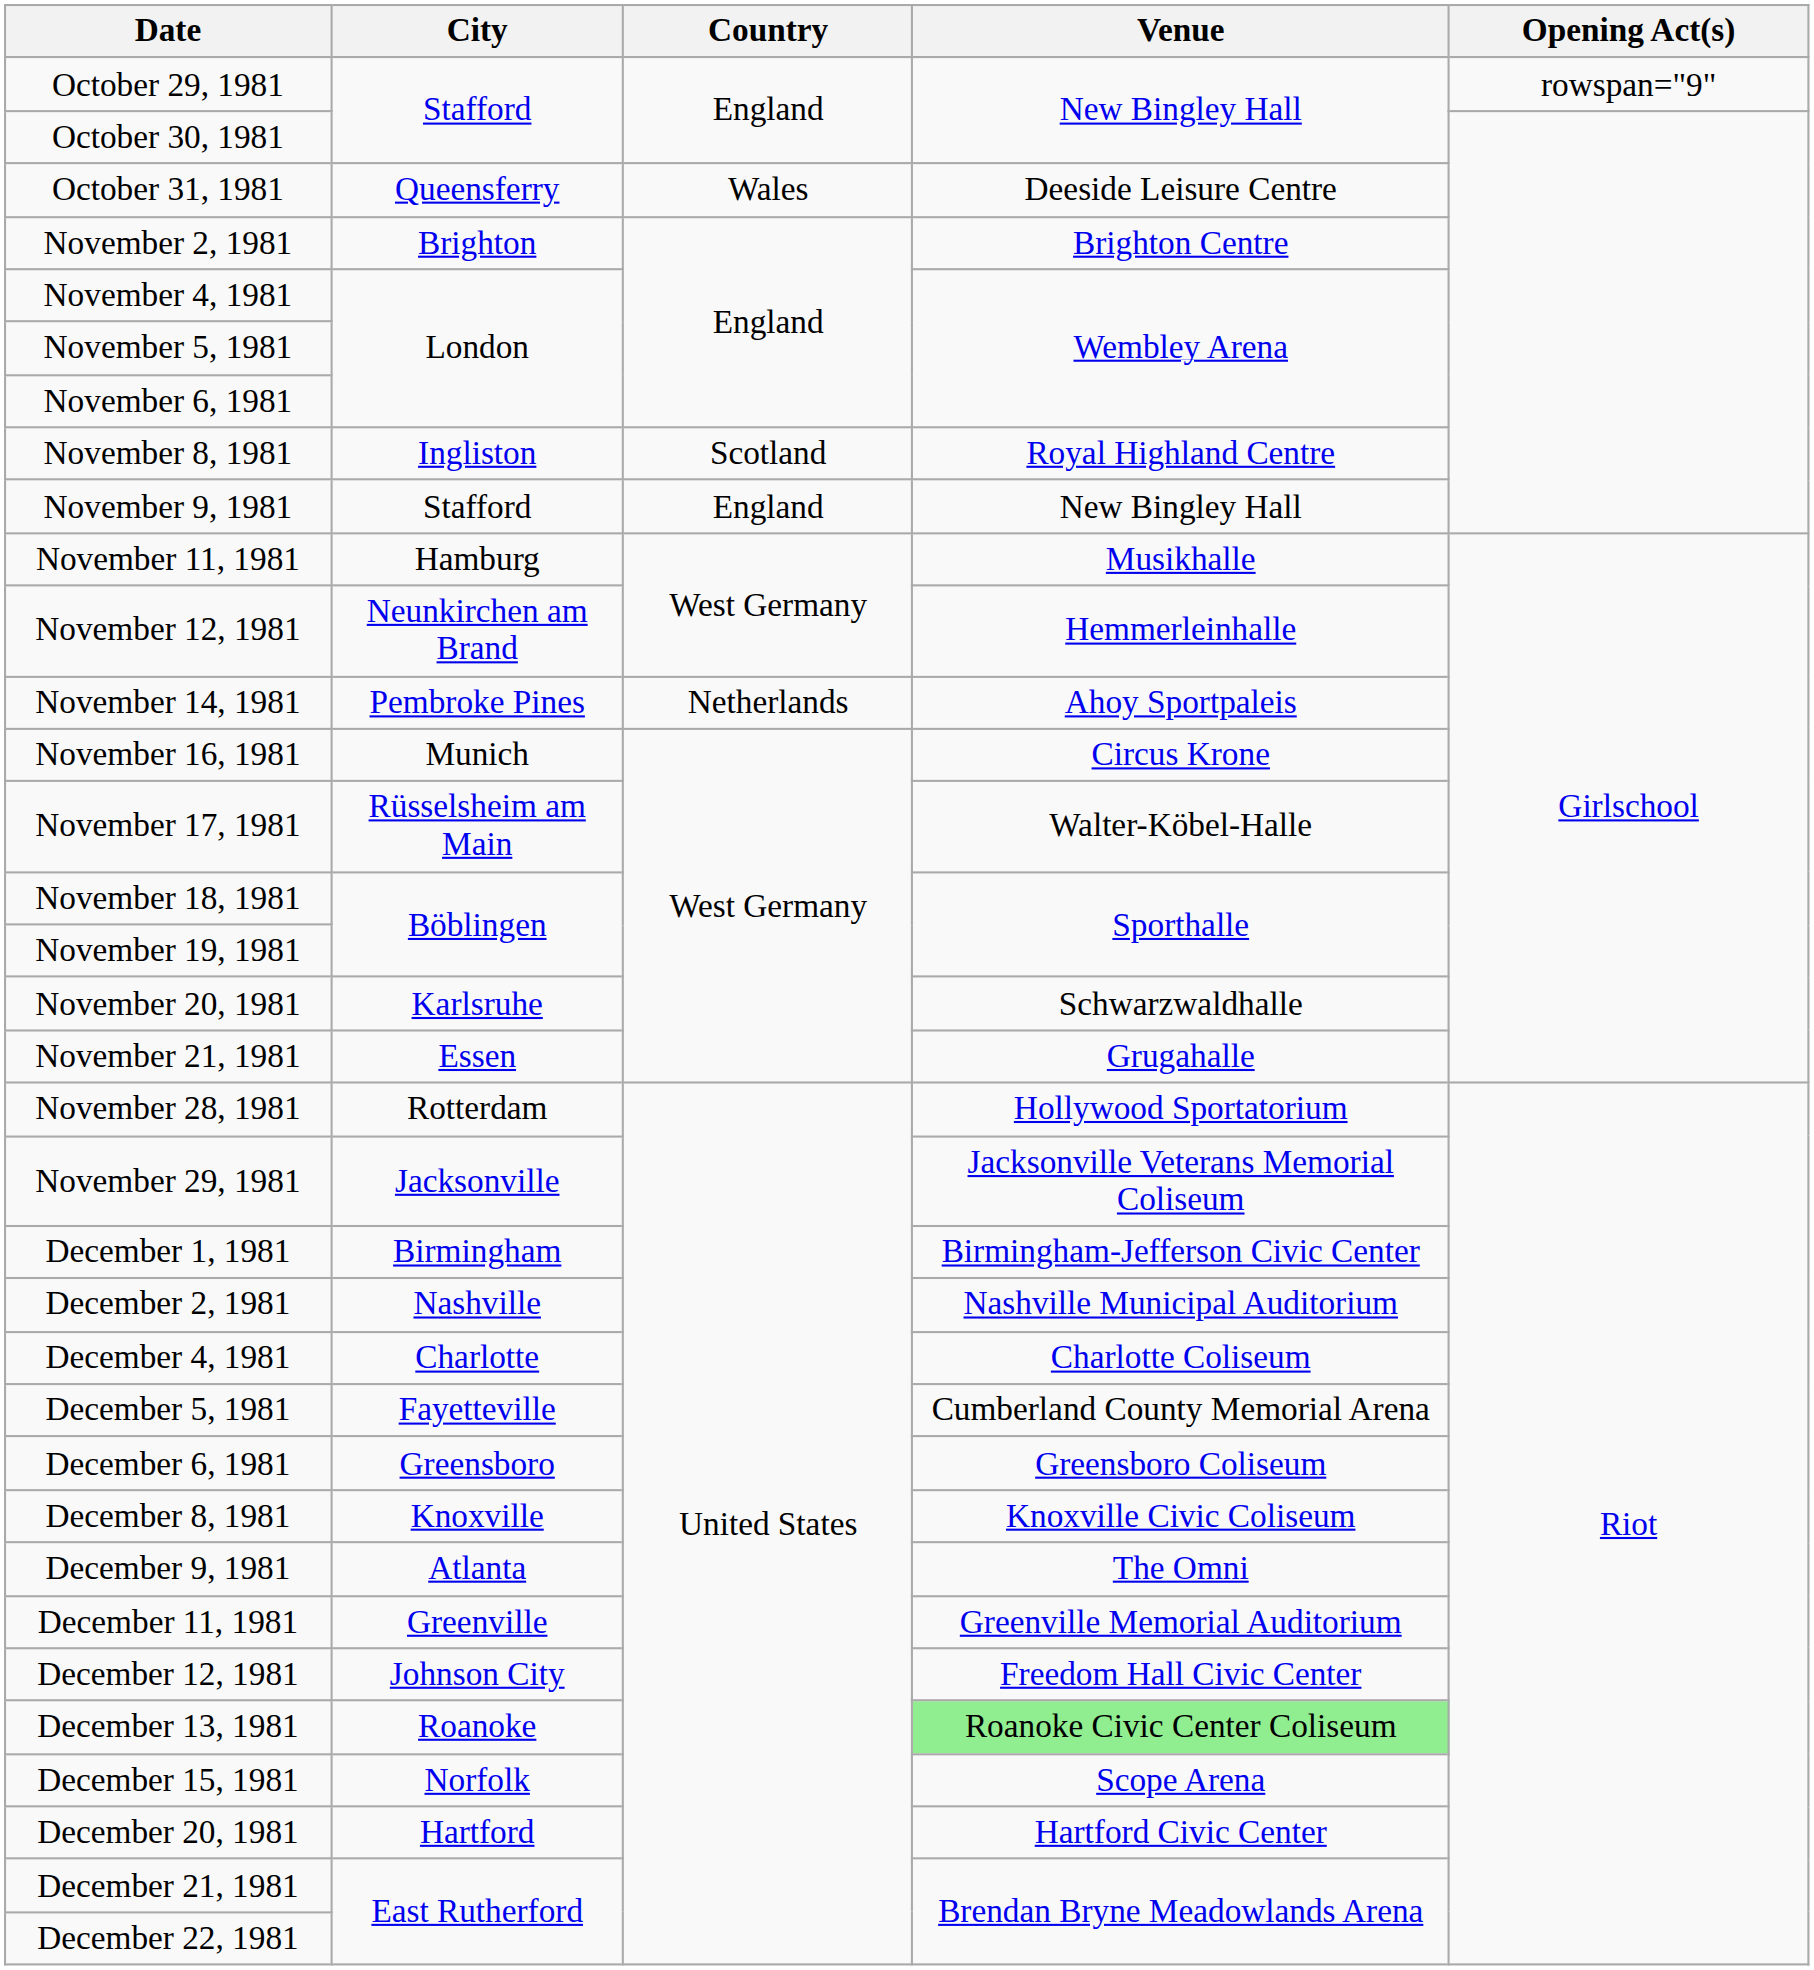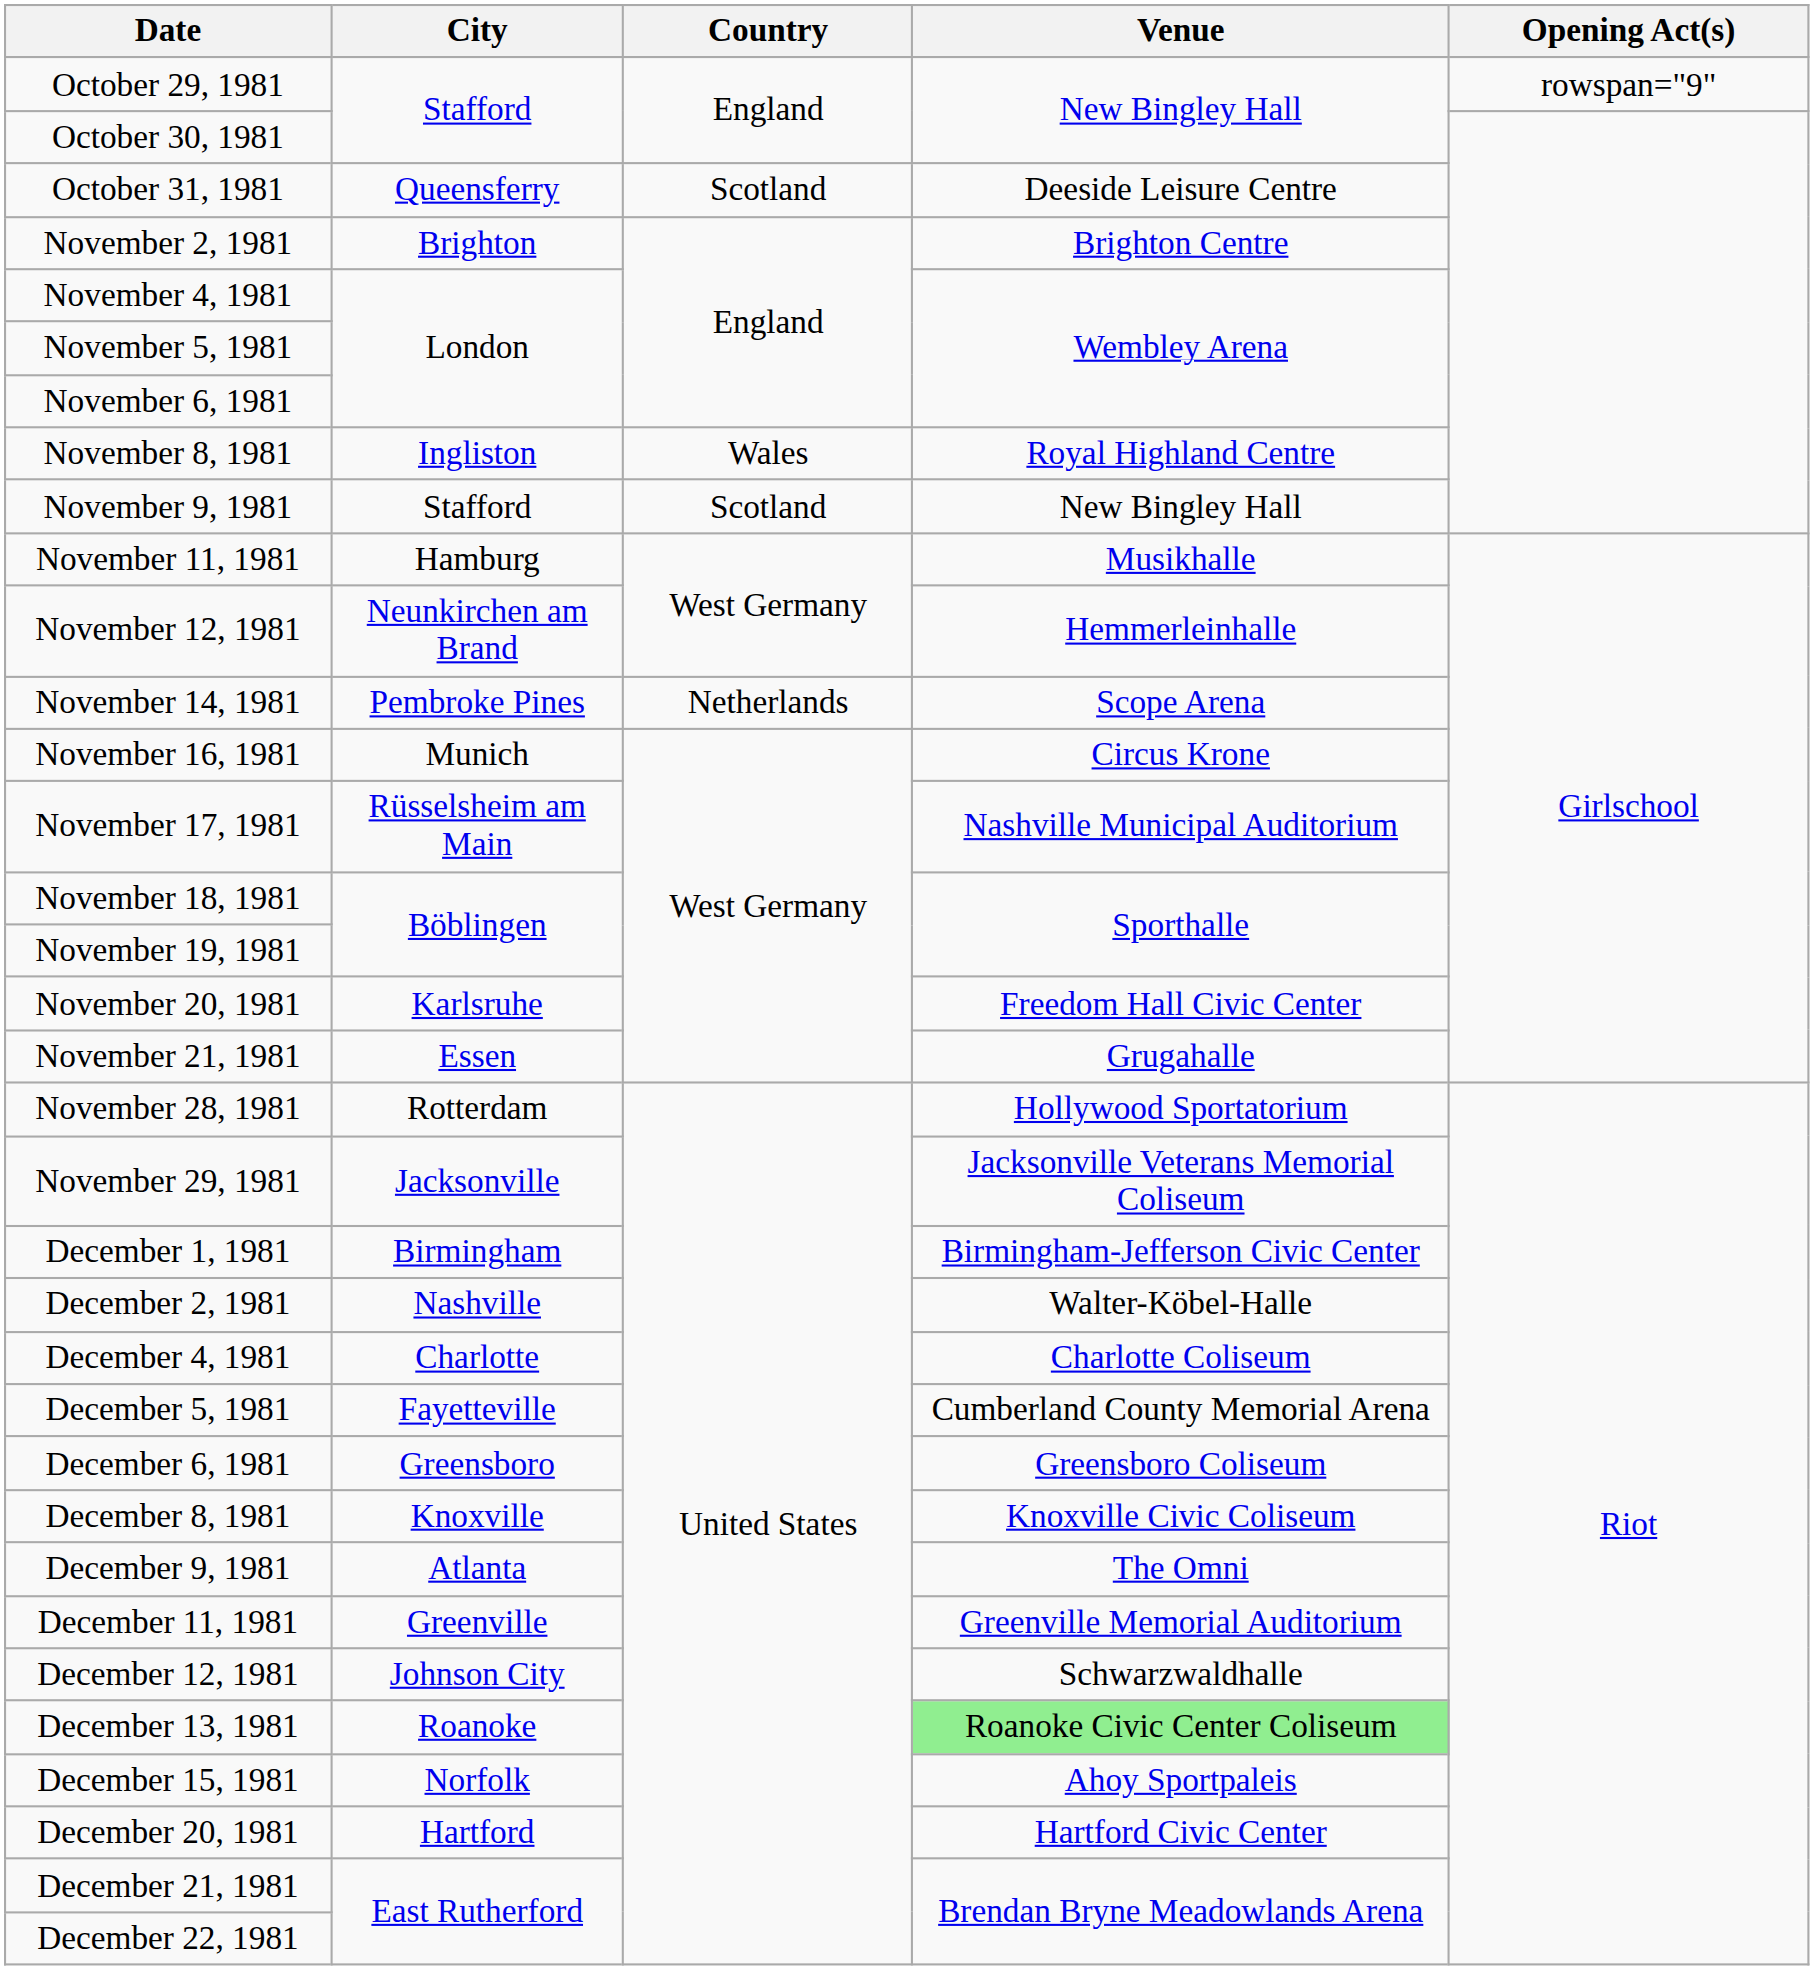(768, 189) Wales -> (768, 189) Scotland
(768, 453) Scotland -> (768, 453) Wales
(768, 505) England -> (768, 505) Scotland
(1181, 701) Ahoy Sportpaleis -> (1181, 701) Scope Arena
(1181, 825) Walter-Köbel-Halle -> (1181, 825) Nashville Municipal Auditorium
(1181, 1003) Schwarzwaldhalle -> (1181, 1003) Freedom Hall Civic Center
(1181, 1304) Nashville Municipal Auditorium -> (1181, 1304) Walter-Köbel-Halle
(1181, 1673) Freedom Hall Civic Center -> (1181, 1673) Schwarzwaldhalle
(1181, 1779) Scope Arena -> (1181, 1779) Ahoy Sportpaleis
